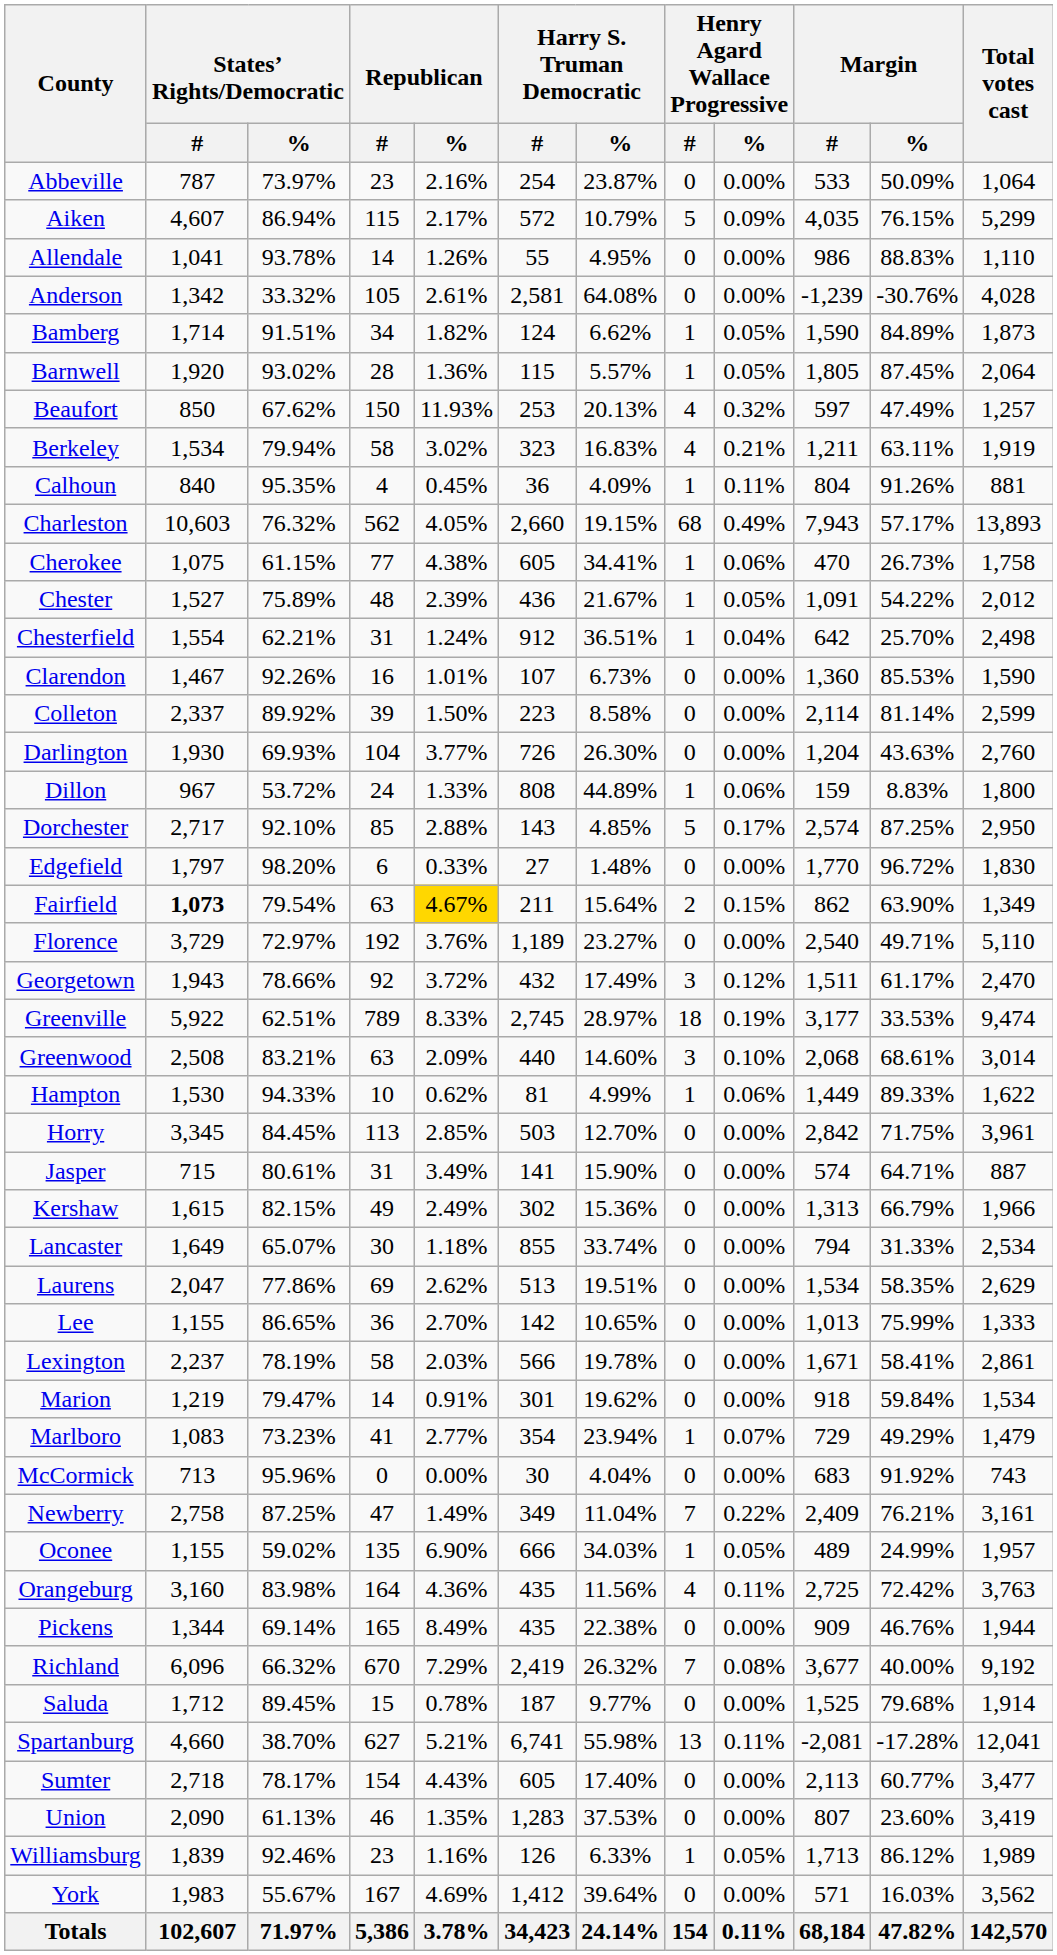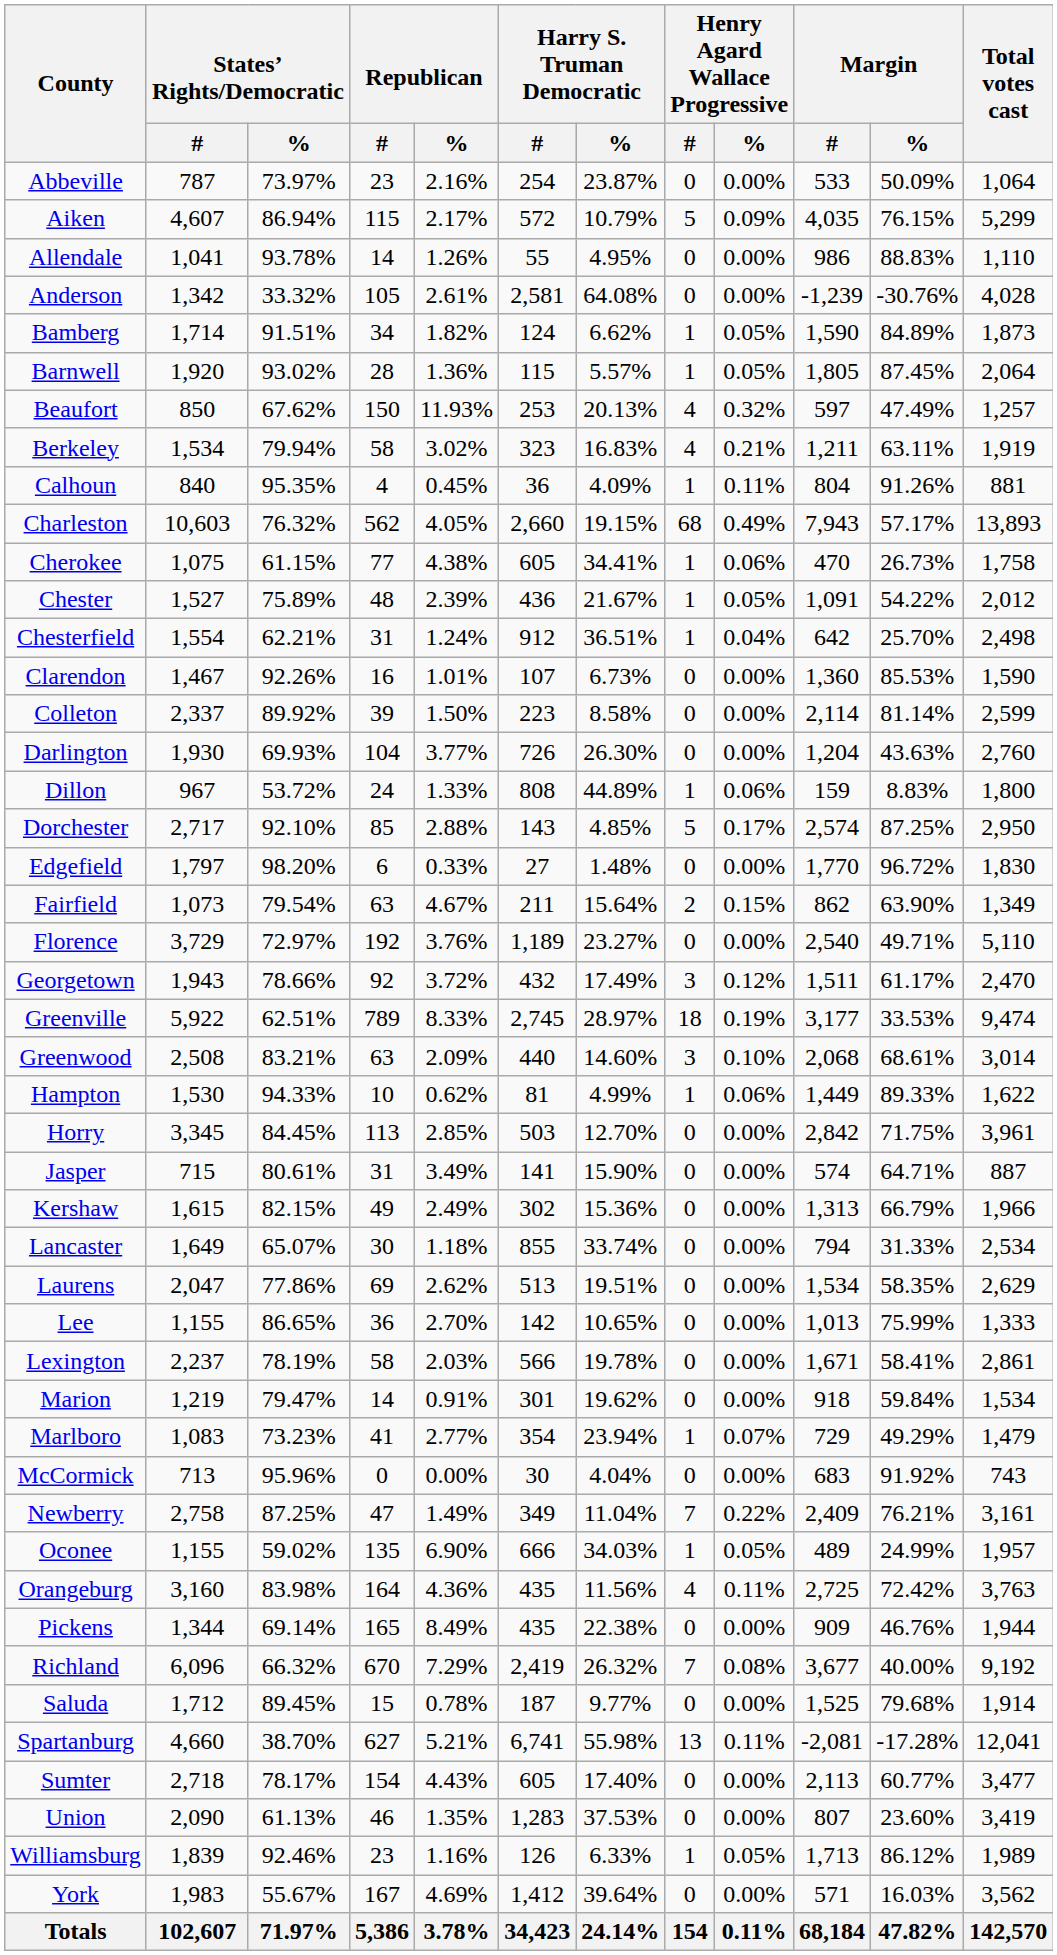(197, 903) bold -> (197, 903) normal
(457, 903) gold background -> (457, 903) no background
